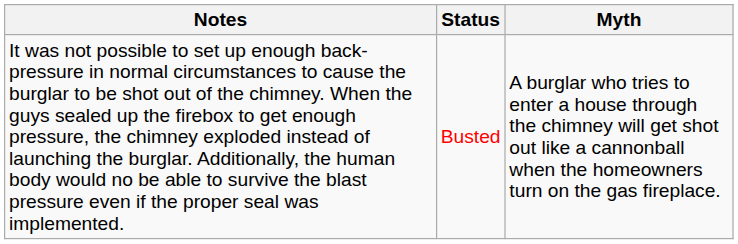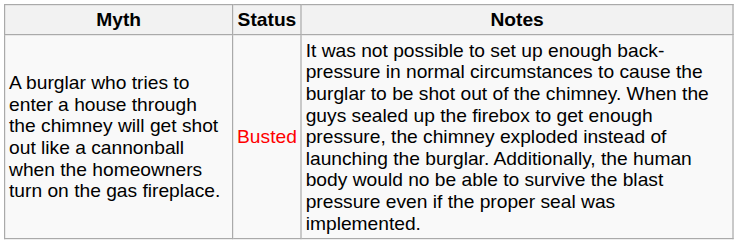columns swapped: (619, 19) <-> (220, 19)
